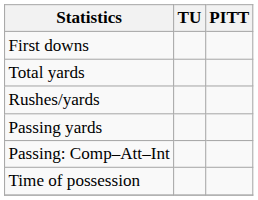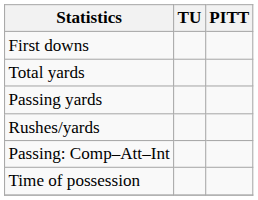rows swapped: (54, 99) <-> (55, 126)
